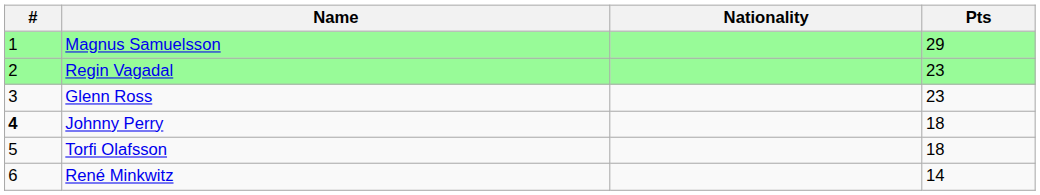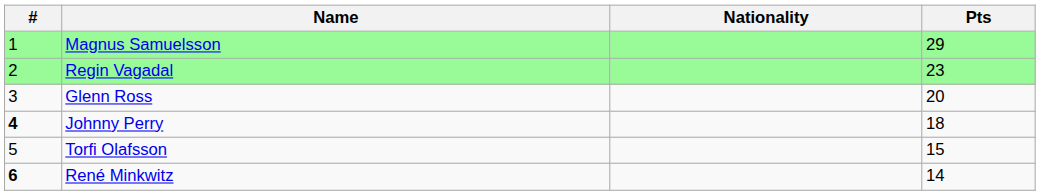(935, 97) 23 -> (935, 97) 20
(935, 150) 18 -> (935, 150) 15
(13, 176) normal -> (13, 176) bold
